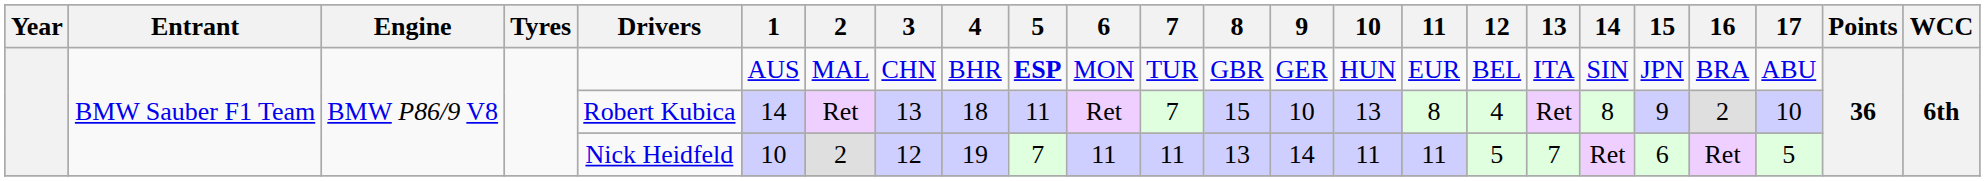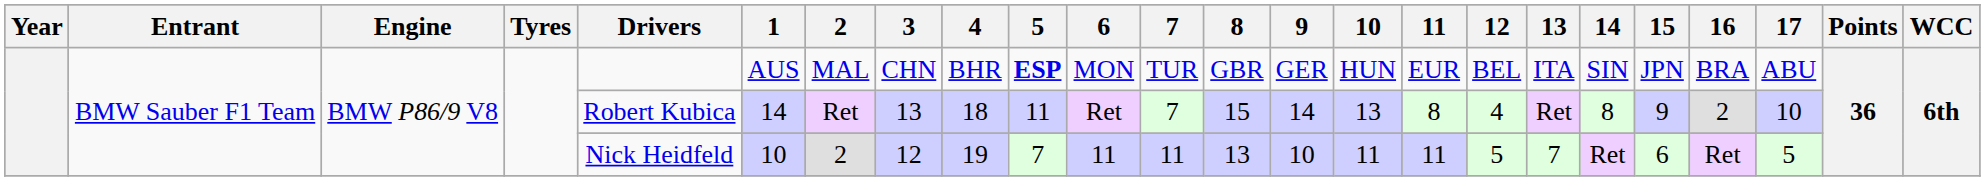(1302, 111) 10 -> (1302, 111) 14
(1302, 154) 14 -> (1302, 154) 10
